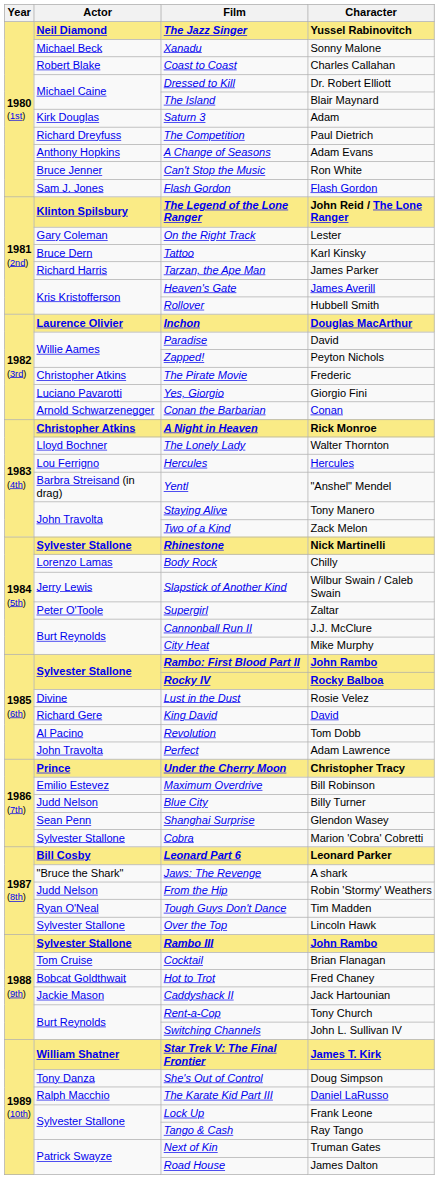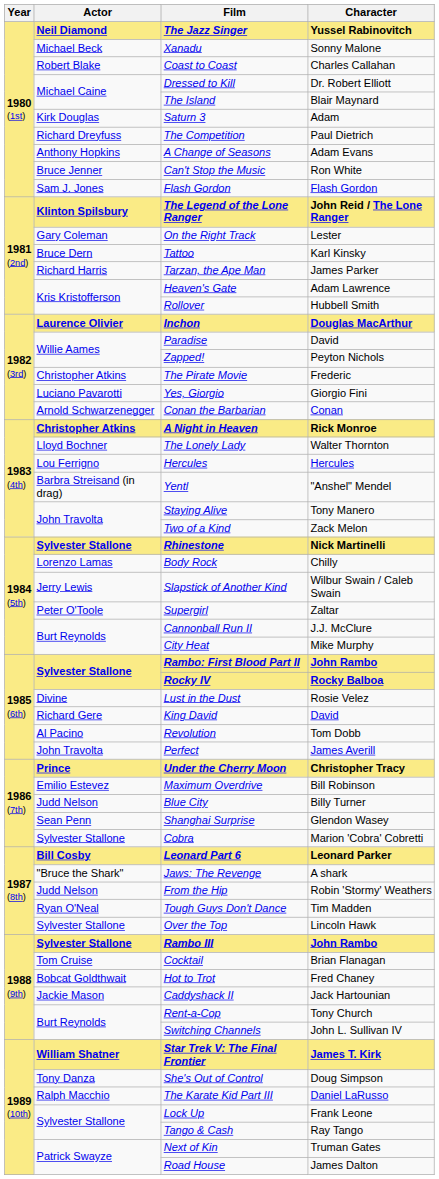(343, 288) James Averill -> (350, 288) Adam Lawrence
(350, 750) Adam Lawrence -> (343, 750) James Averill
